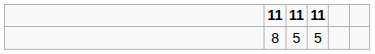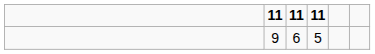(275, 37) 8 -> (275, 37) 9
(296, 37) 5 -> (296, 37) 6
